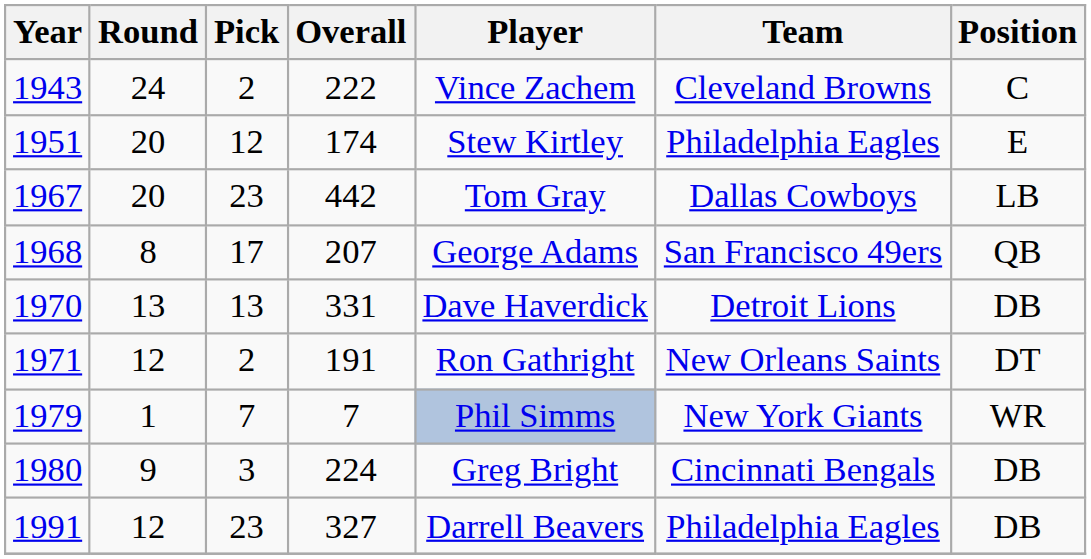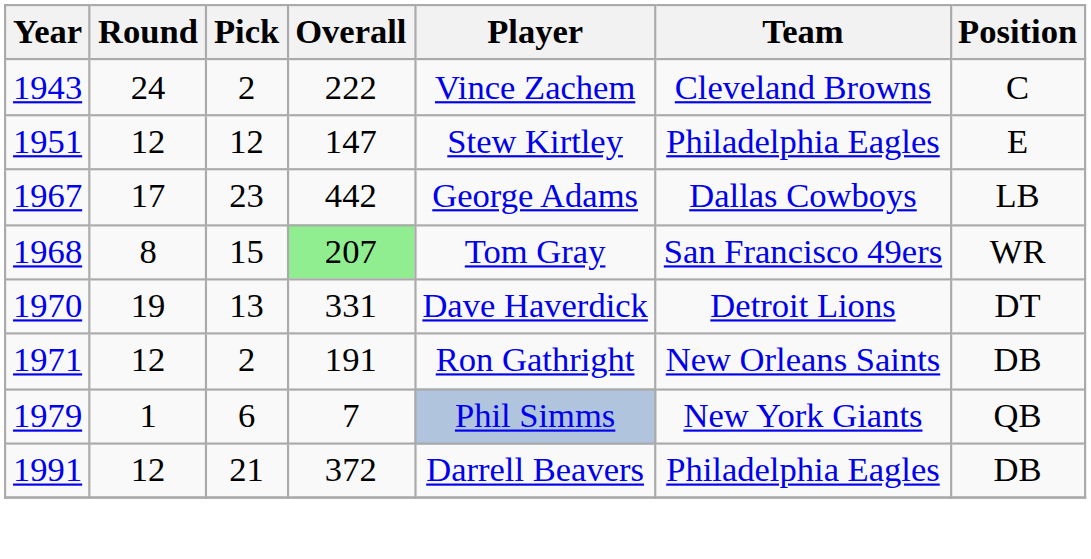(148, 141) 20 -> (148, 141) 12
(351, 141) 174 -> (351, 141) 147
(148, 196) 20 -> (148, 196) 17
(535, 196) Tom Gray -> (535, 196) George Adams
(247, 251) 17 -> (247, 251) 15
(351, 251) no background -> (351, 251) lightgreen background
(535, 251) George Adams -> (535, 251) Tom Gray
(1018, 251) QB -> (1018, 251) WR
(148, 305) 13 -> (148, 305) 19
(1018, 305) DB -> (1018, 305) DT
(1018, 360) DT -> (1018, 360) DB
(247, 415) 7 -> (247, 415) 6
(1018, 415) WR -> (1018, 415) QB
- row: (48, 470)
(247, 525) 23 -> (247, 470) 21
(351, 525) 327 -> (351, 470) 372
